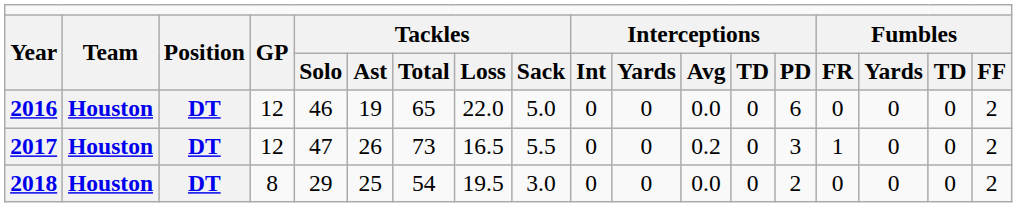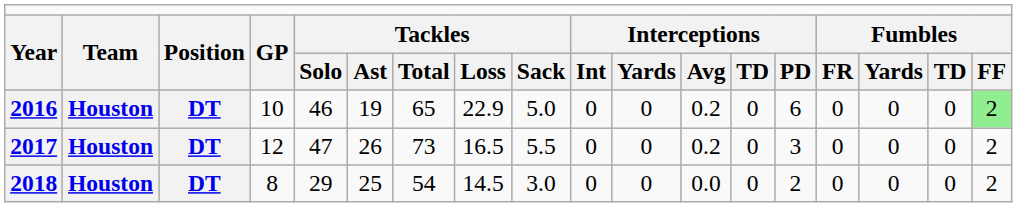(272, 108) 12 -> (272, 108) 10
(483, 108) 22.0 -> (483, 108) 22.9
(706, 108) 0.0 -> (706, 108) 0.2
(992, 108) no background -> (992, 108) lightgreen background
(838, 145) 1 -> (838, 145) 0
(483, 183) 19.5 -> (483, 183) 14.5
